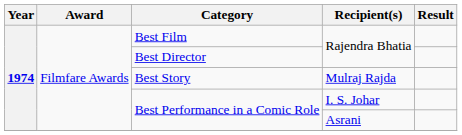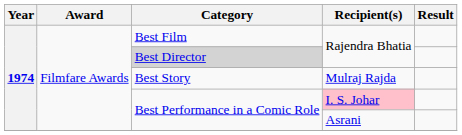(170, 57) no background -> (170, 57) lightgrey background
(353, 99) no background -> (353, 99) pink background
